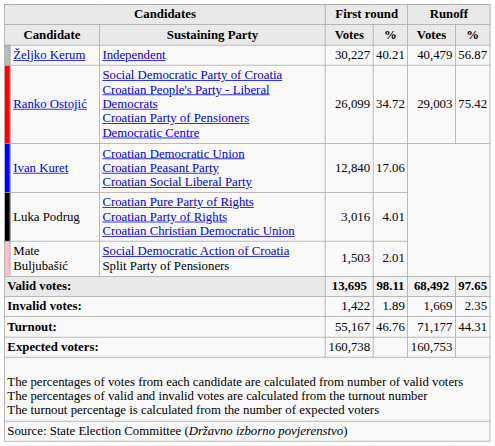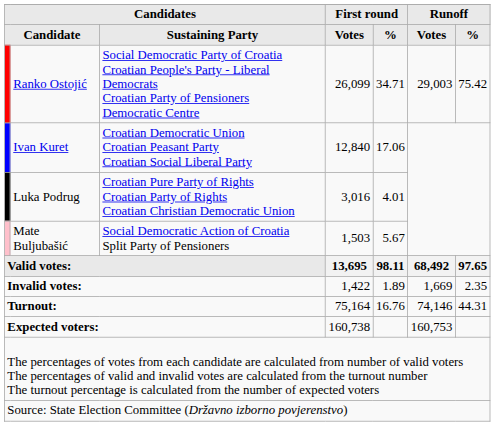- row: (49, 55)
(390, 104) 34.72 -> (390, 84) 34.71
(394, 258) 2.01 -> (394, 238) 5.67
(353, 326) 55,167 -> (353, 306) 75,164
(390, 326) 46.76 -> (390, 306) 16.76
(435, 326) 71,177 -> (435, 306) 74,146
